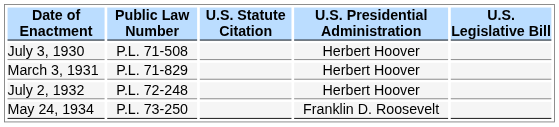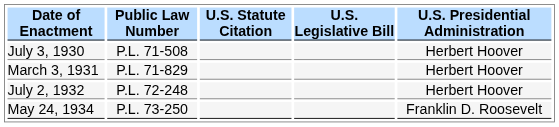columns swapped: (501, 23) <-> (371, 23)
